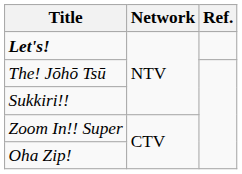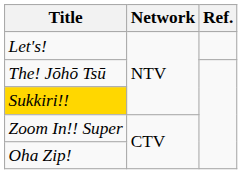(29, 45) bold -> (28, 45) normal
(39, 100) no background -> (39, 100) gold background
